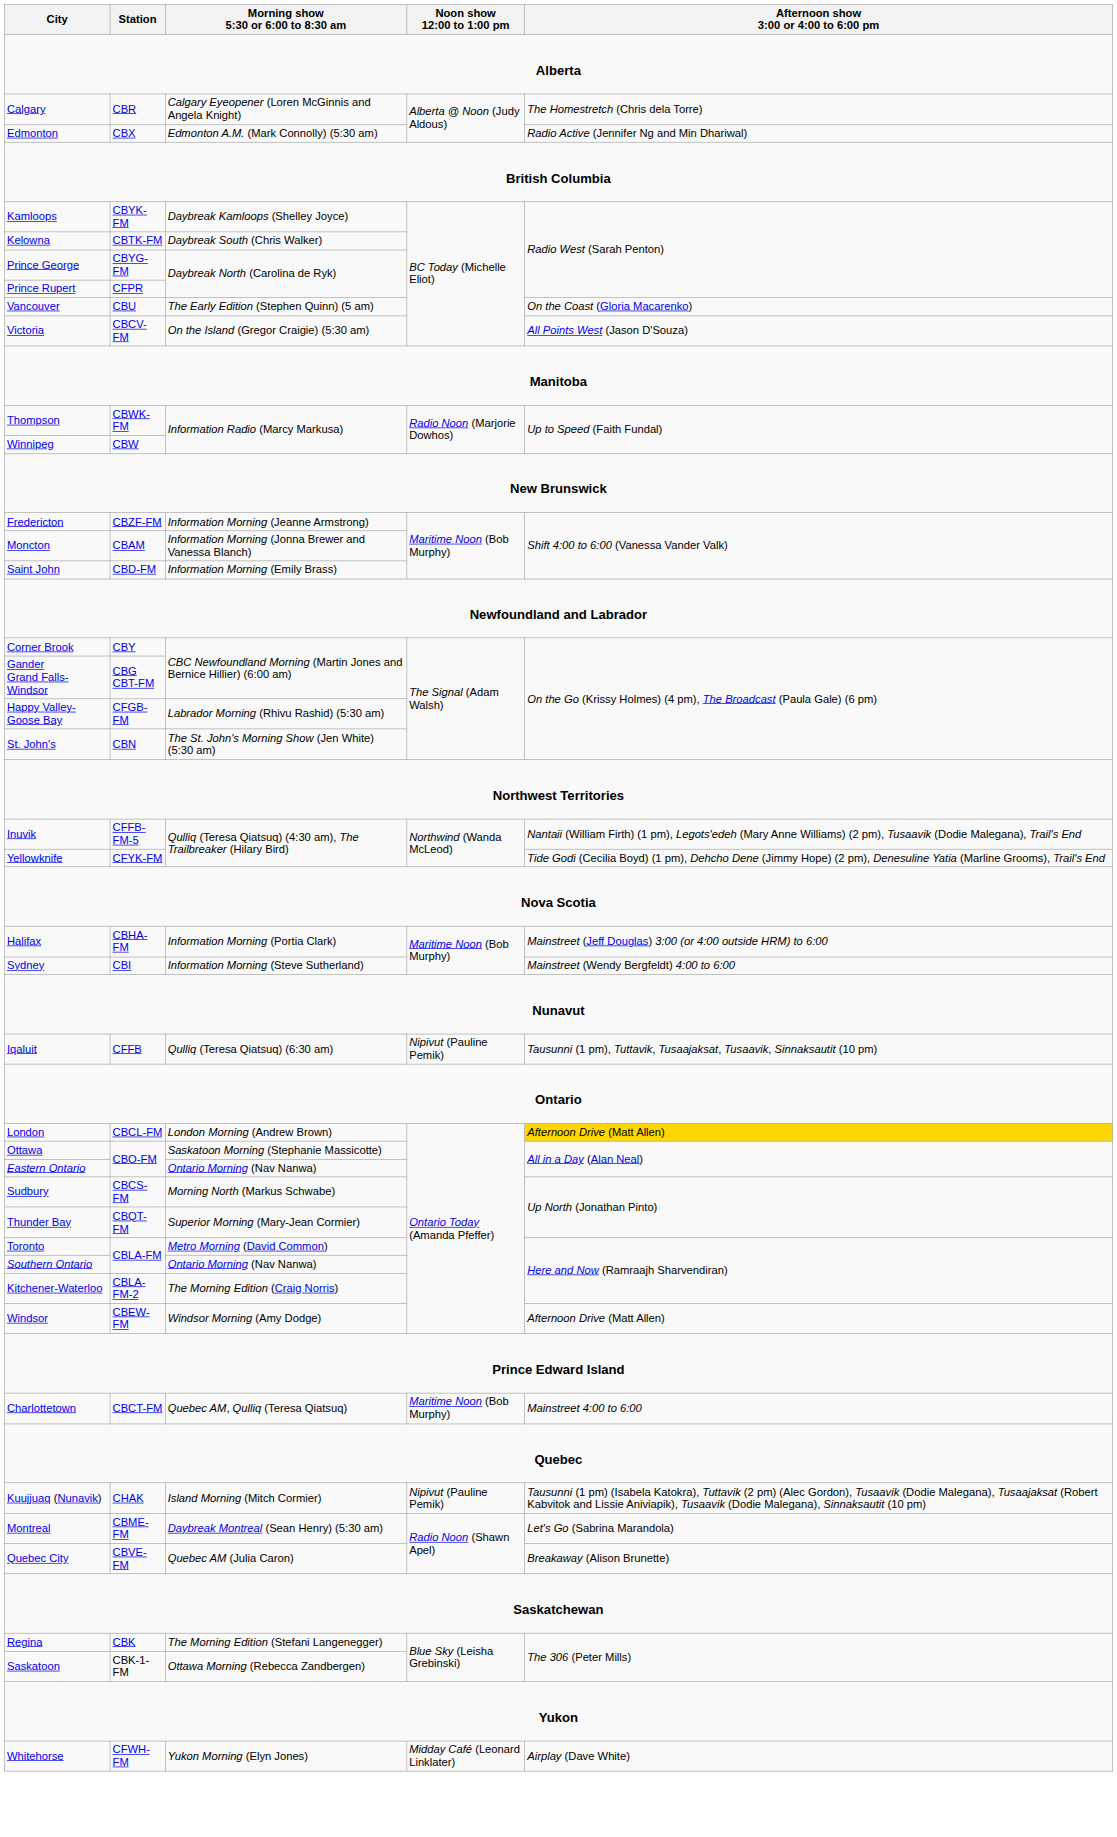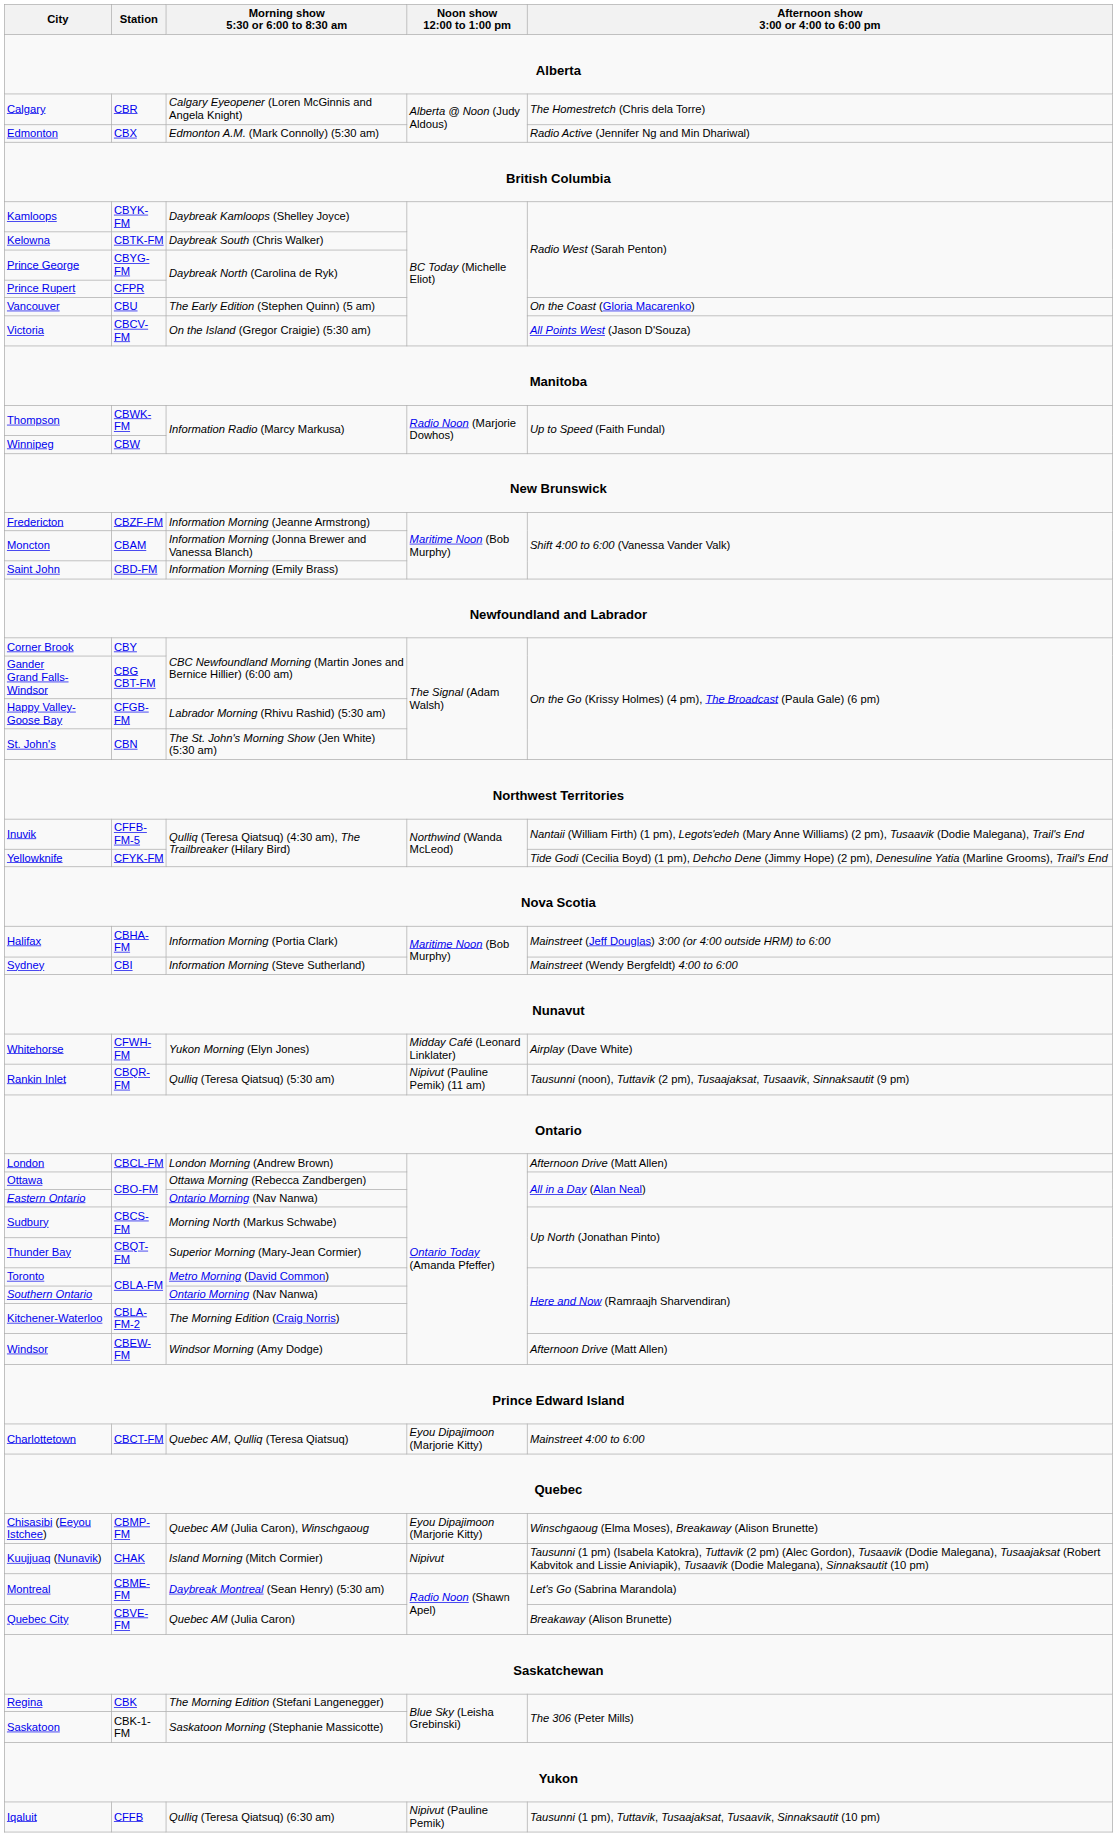rows swapped: (22, 1049) <-> (35, 1756)
+ row: (37, 1079)
(596, 1132) gold background -> (599, 1162) no background
(275, 1150) Saskatoon Morning (Stephanie Massicotte) -> (268, 1180) Ottawa Morning (Rebecca Zandbergen)
(459, 1408) Maritime Noon (Bob Murphy) -> (452, 1438) Eyou Dipajimoon (Marjorie Kitty)
+ row: (49, 1528)
(448, 1498) Nipivut (Pauline Pemik) -> (427, 1559) Nipivut
(266, 1666) Ottawa Morning (Rebecca Zandbergen) -> (276, 1727) Saskatoon Morning (Stephanie Massicotte)
